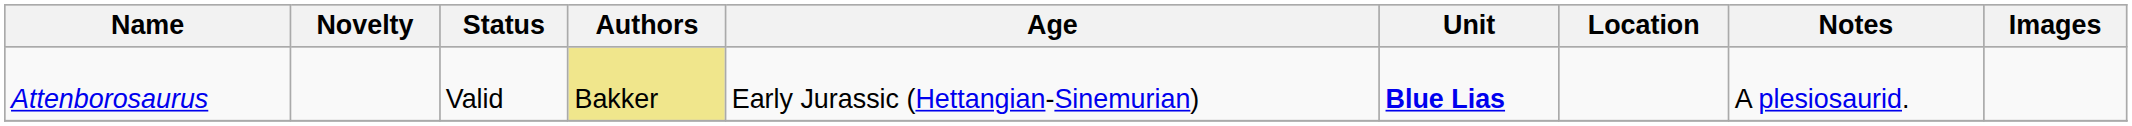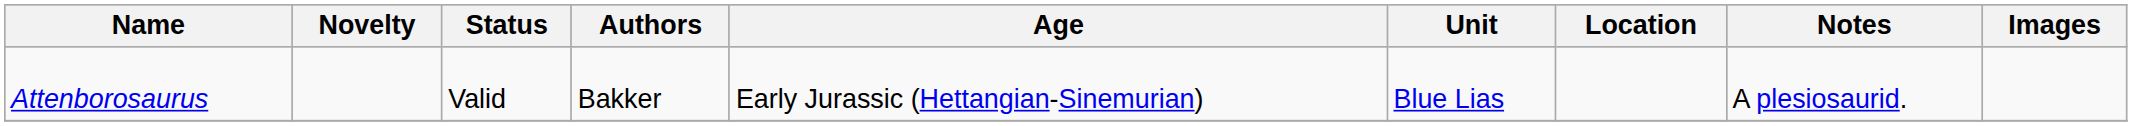(616, 98) khaki background -> (620, 98) no background
(1445, 98) bold -> (1449, 98) normal
